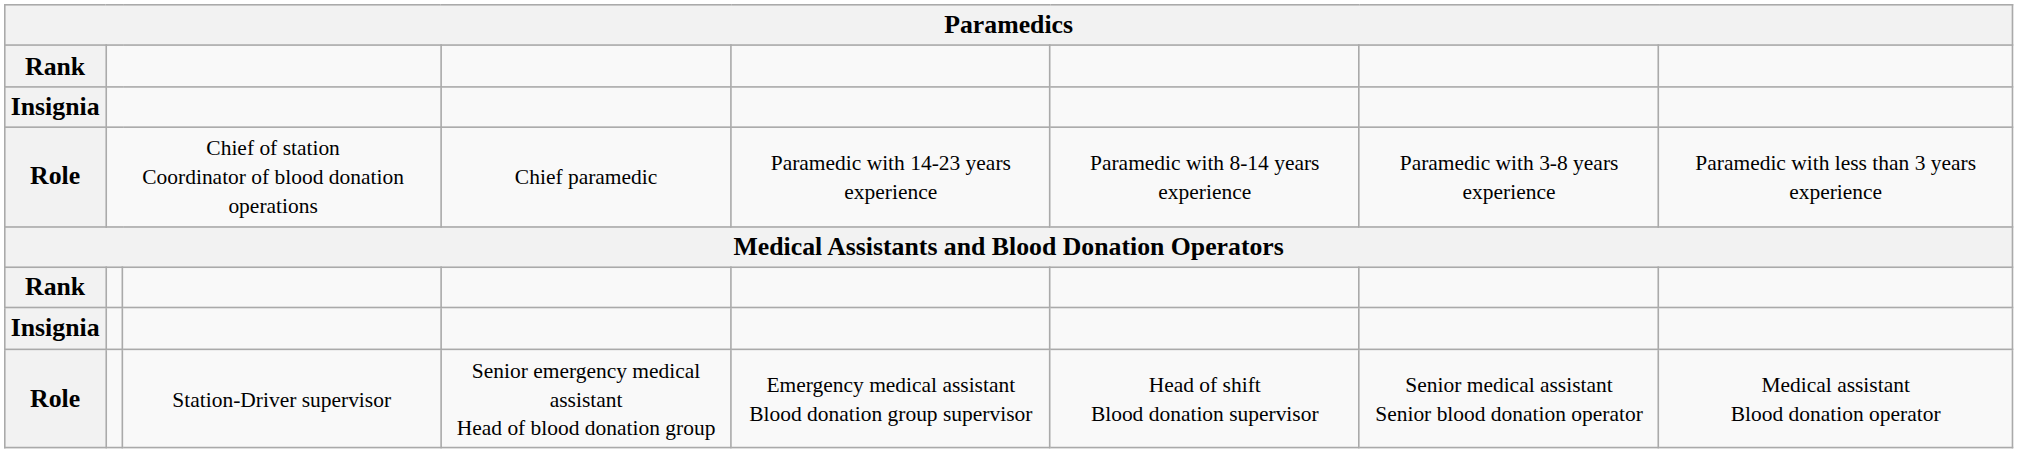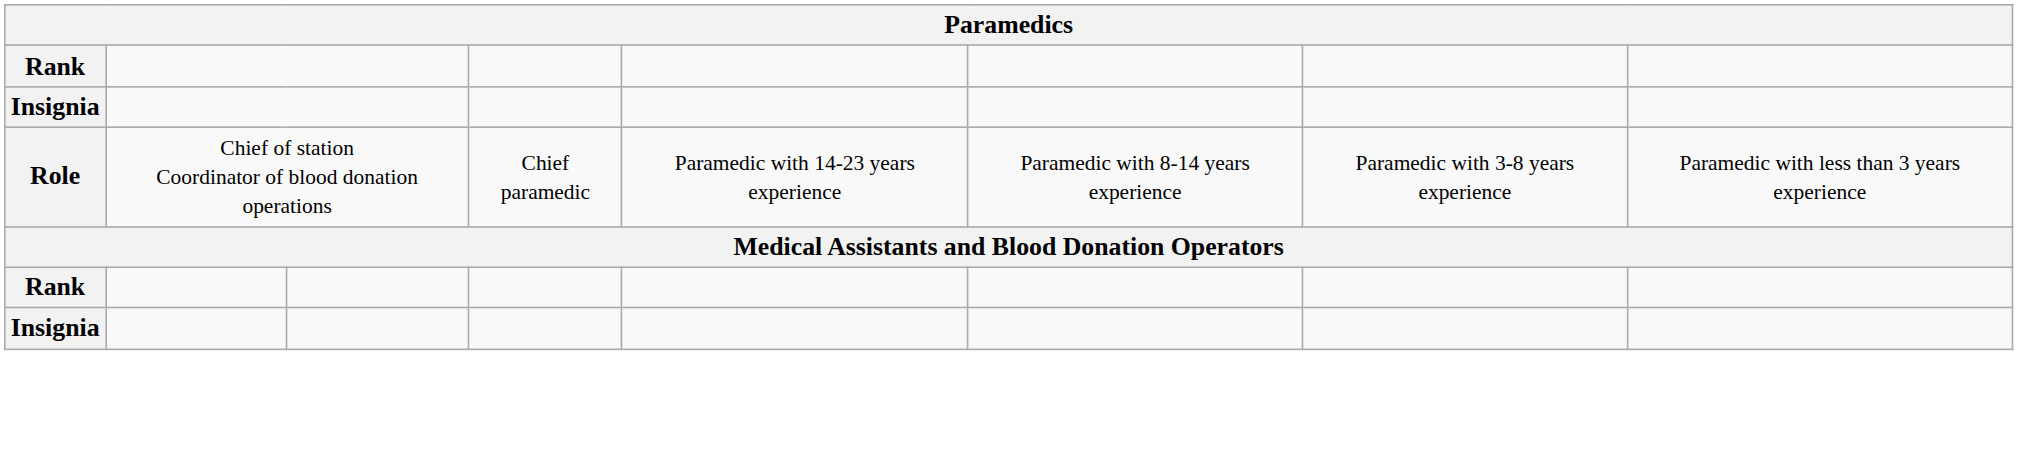- row: (55, 397)
